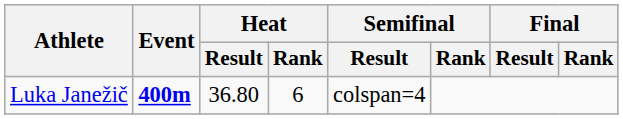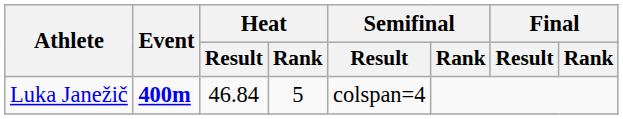(234, 95) 36.80 -> (234, 95) 46.84
(298, 95) 6 -> (298, 95) 5
